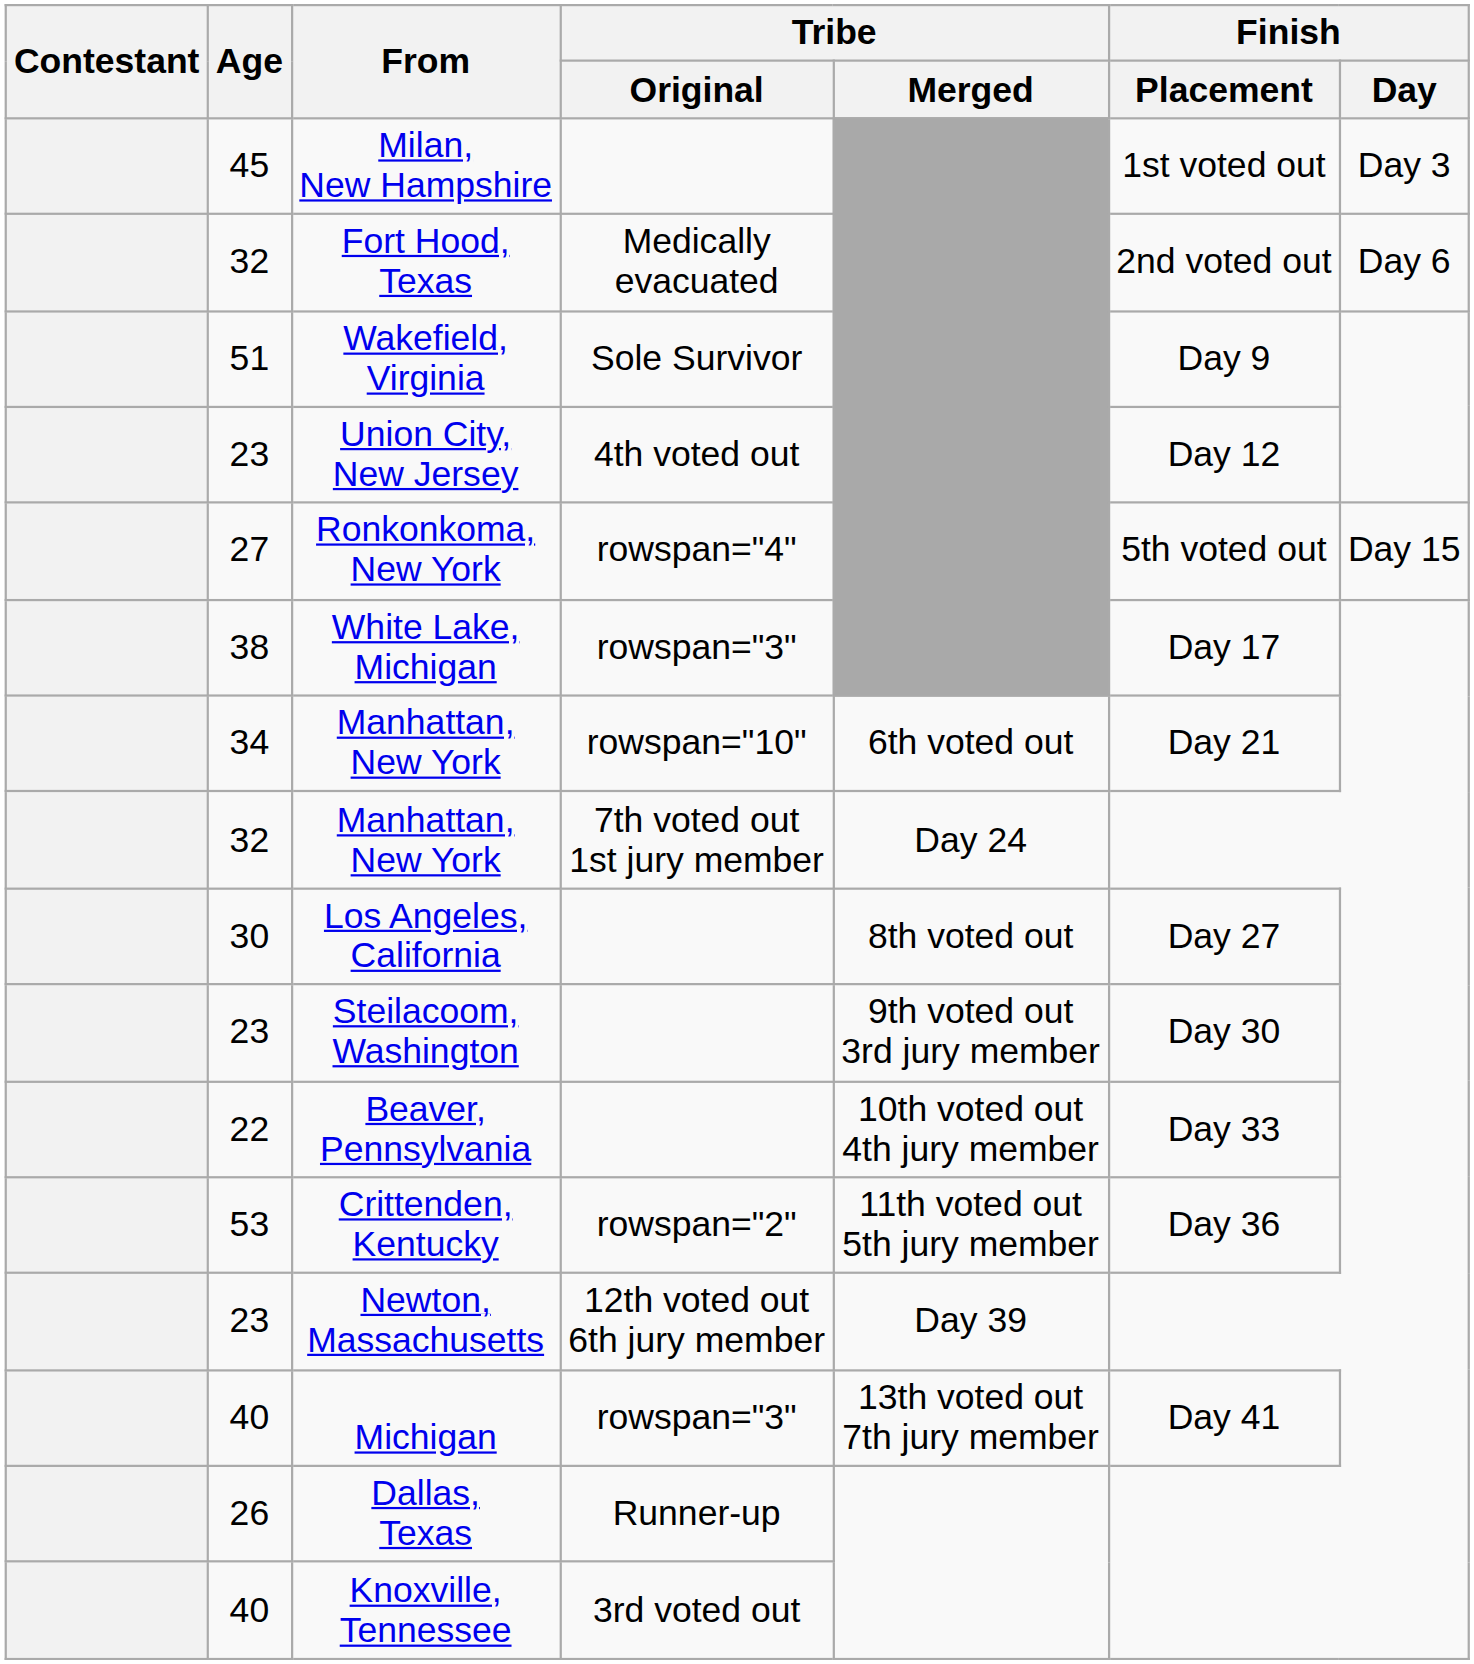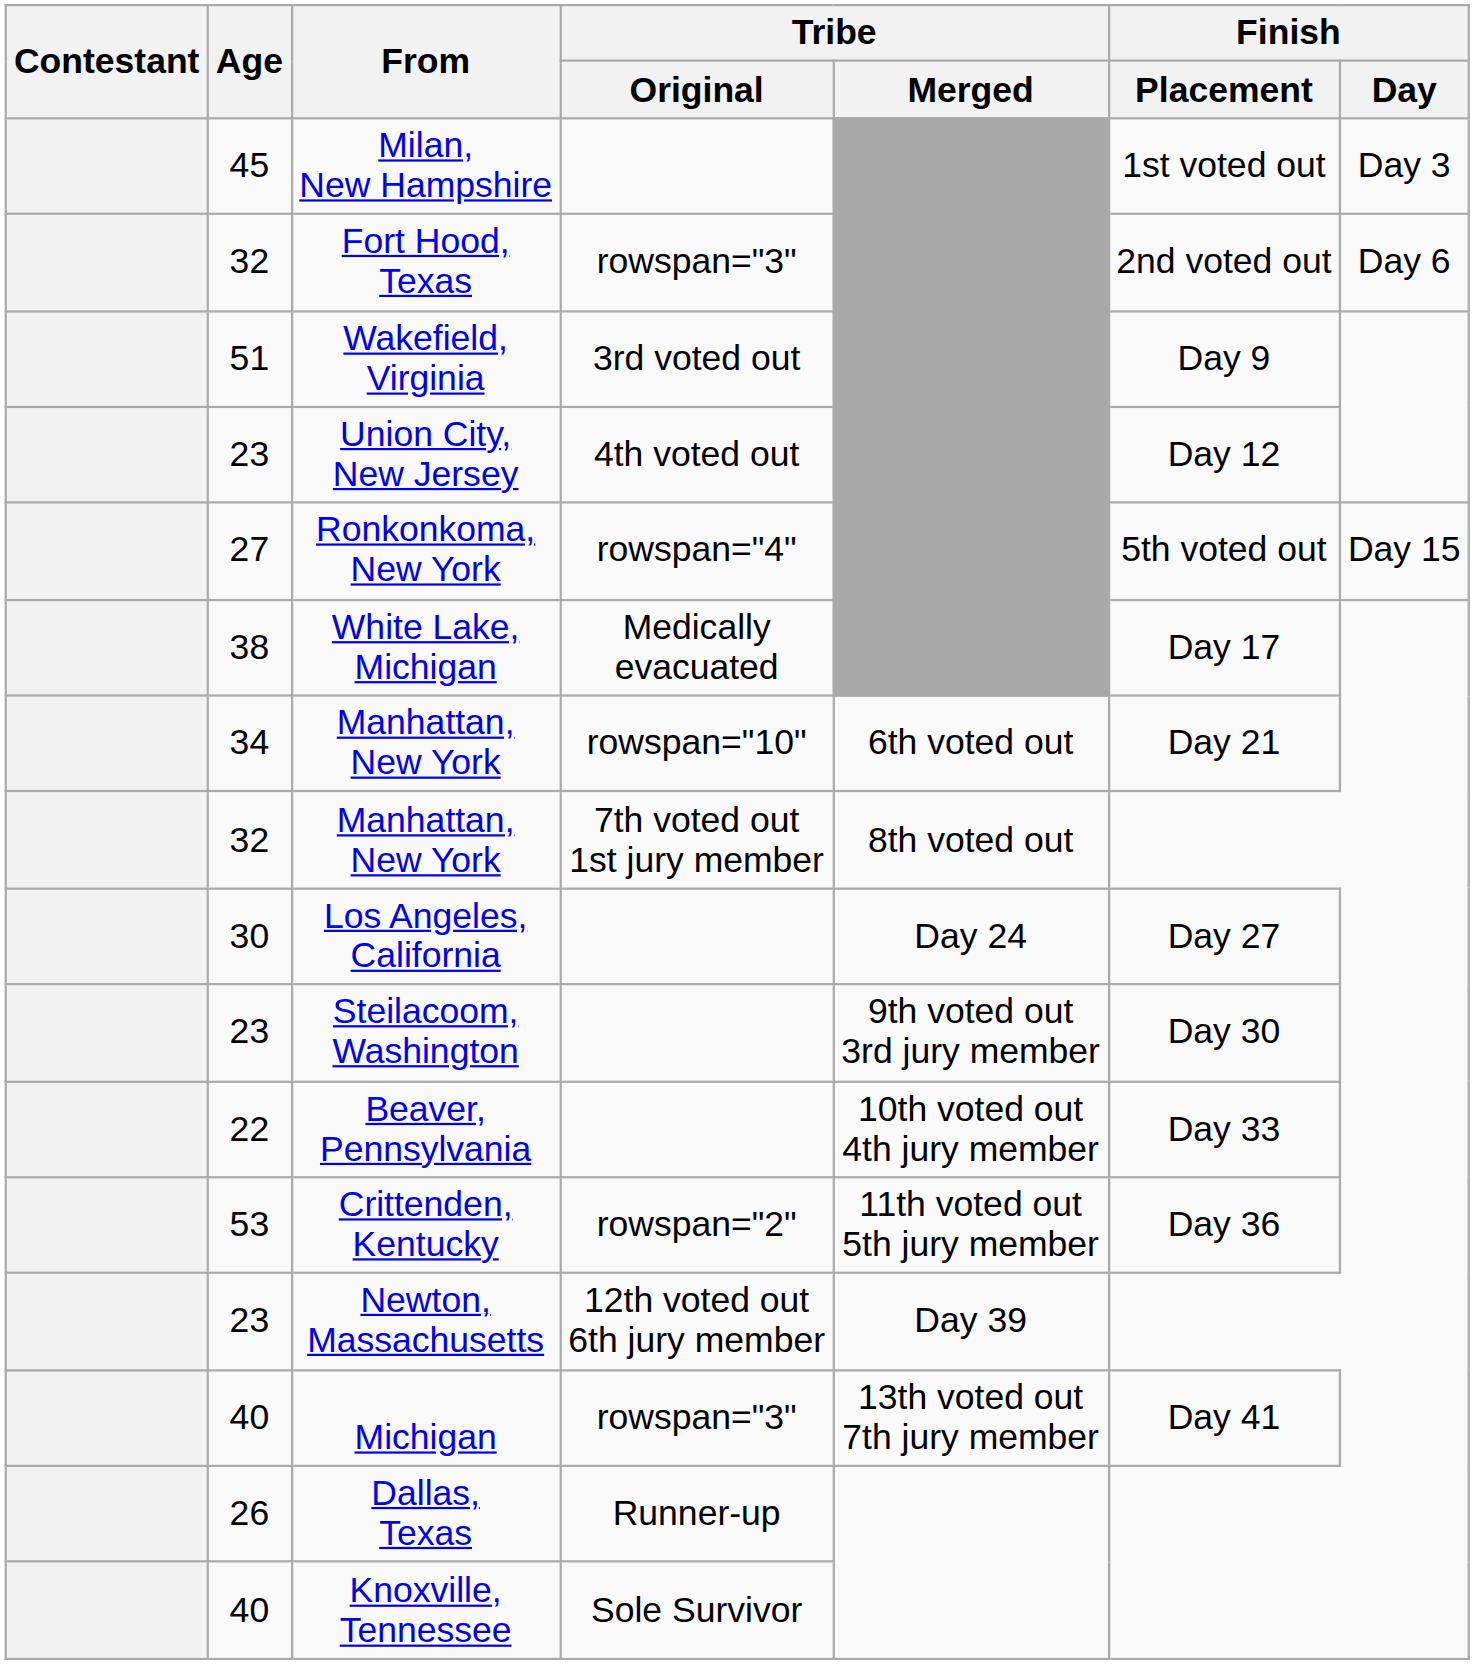(697, 261) Medically evacuated -> (697, 261) rowspan="3"
(697, 357) Sole Survivor -> (697, 357) 3rd voted out
(697, 646) rowspan="3" -> (697, 646) Medically evacuated
(971, 839) Day 24 -> (971, 839) 8th voted out
(971, 935) 8th voted out -> (971, 935) Day 24
(697, 1609) 3rd voted out -> (697, 1609) Sole Survivor
